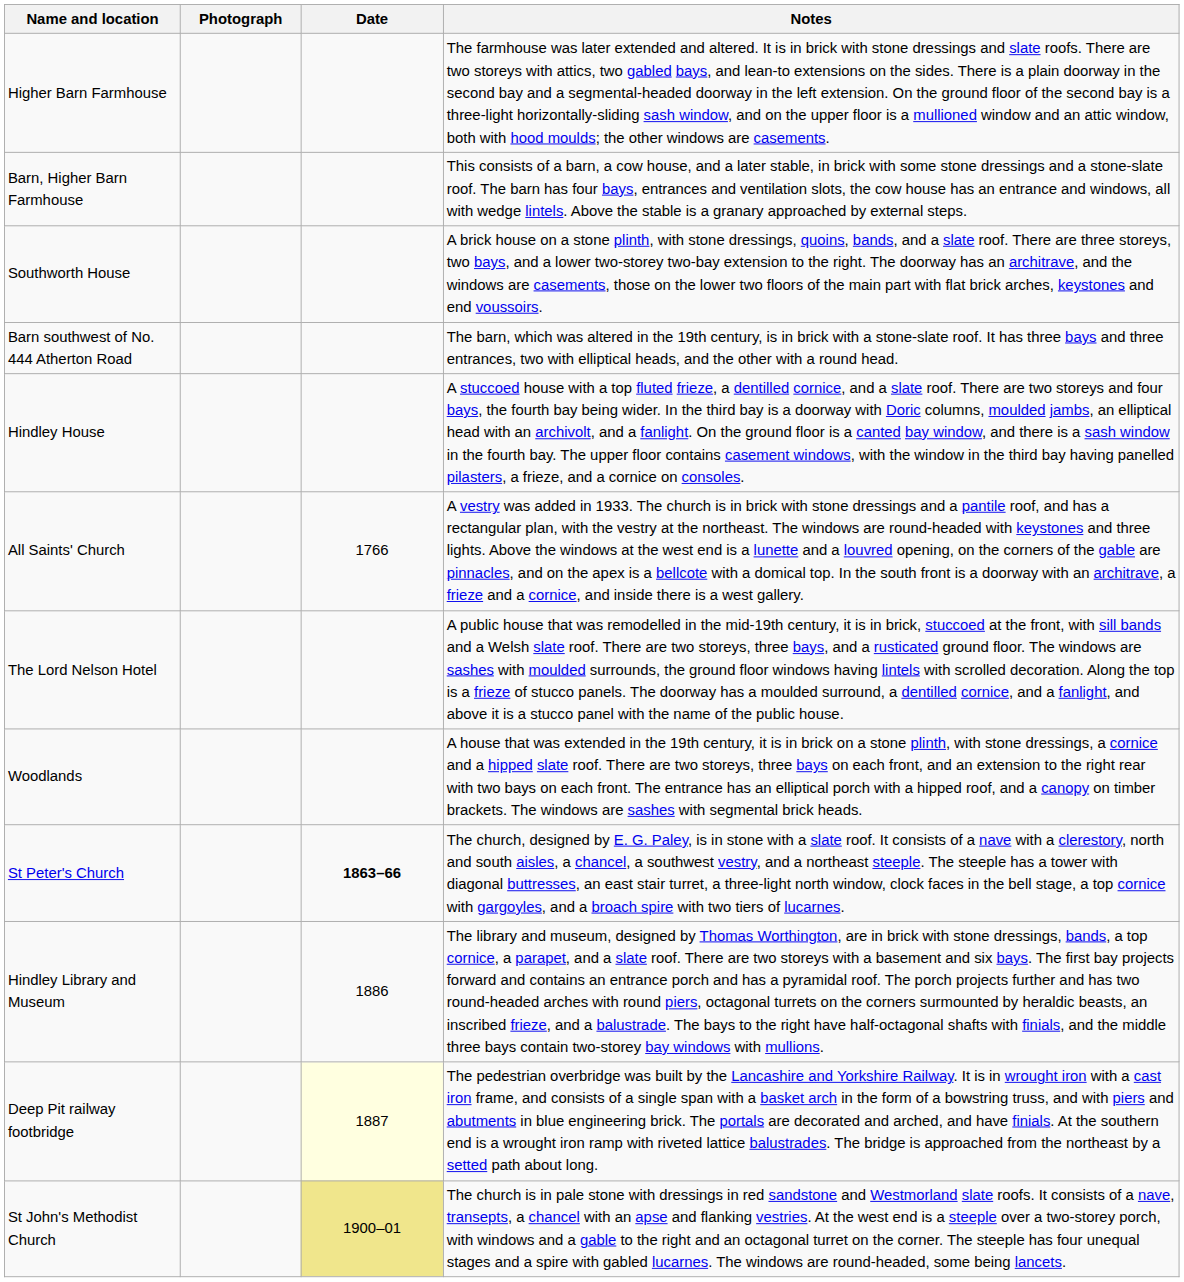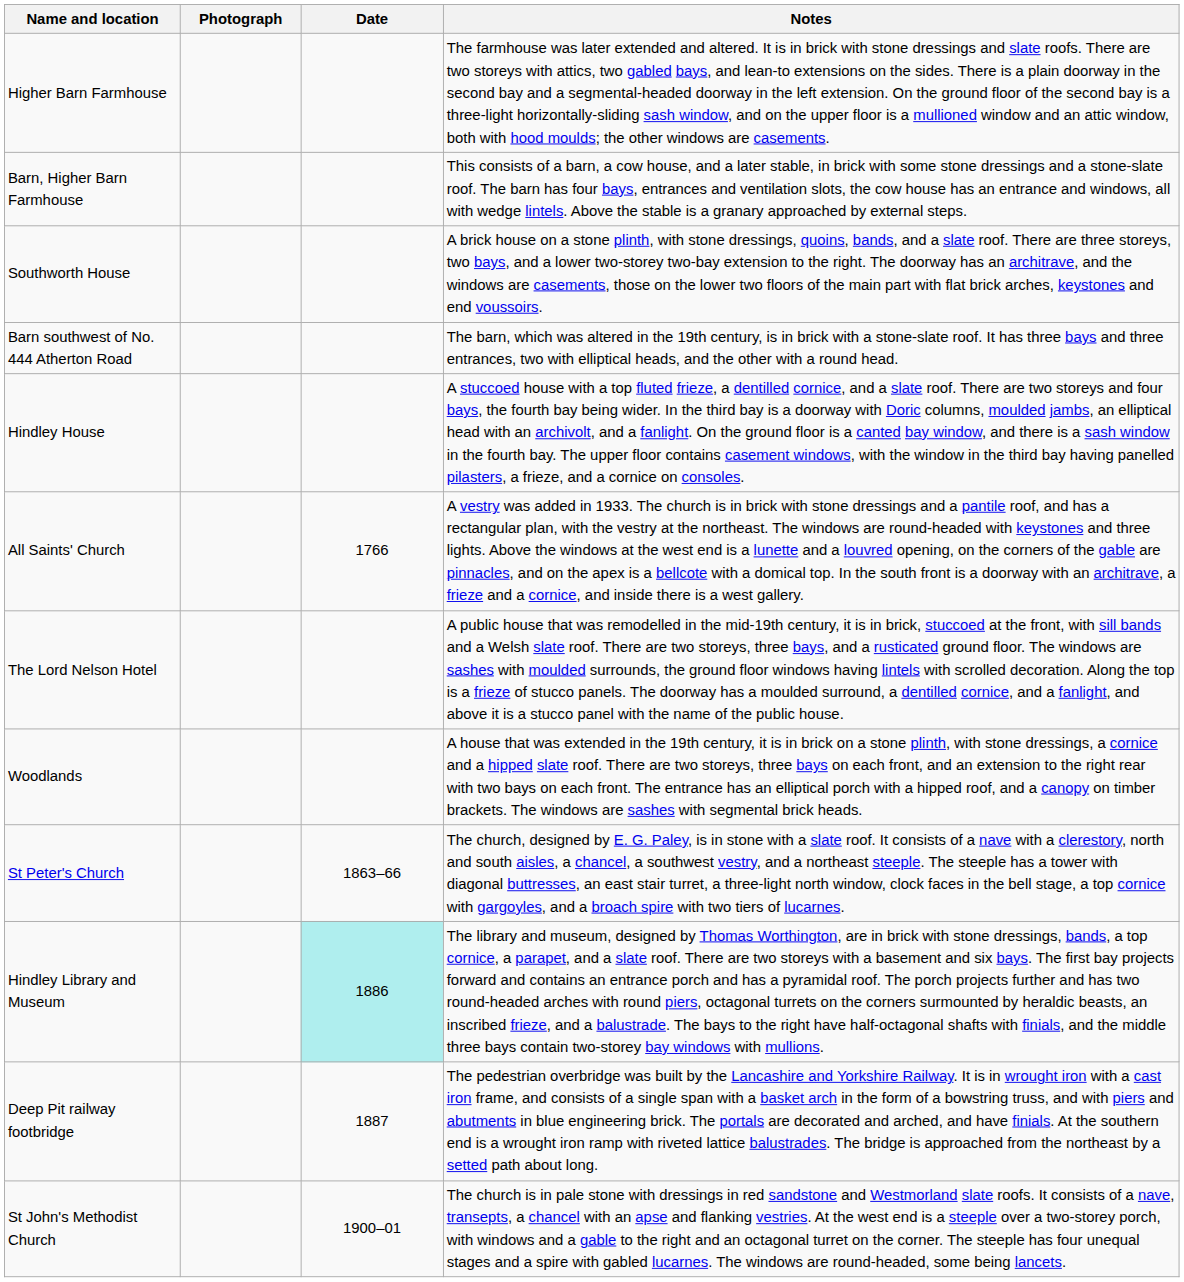(372, 873) bold -> (372, 873) normal
(372, 991) no background -> (372, 991) paleturquoise background
(372, 1121) lightyellow background -> (372, 1121) no background
(372, 1228) khaki background -> (372, 1228) no background
